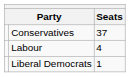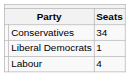(102, 32) 37 -> (102, 32) 34
rows swapped: (27, 48) <-> (51, 64)
